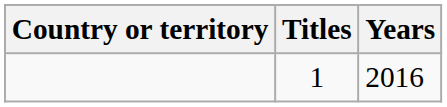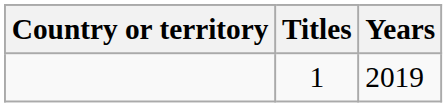(395, 77) 2016 -> (395, 77) 2019
